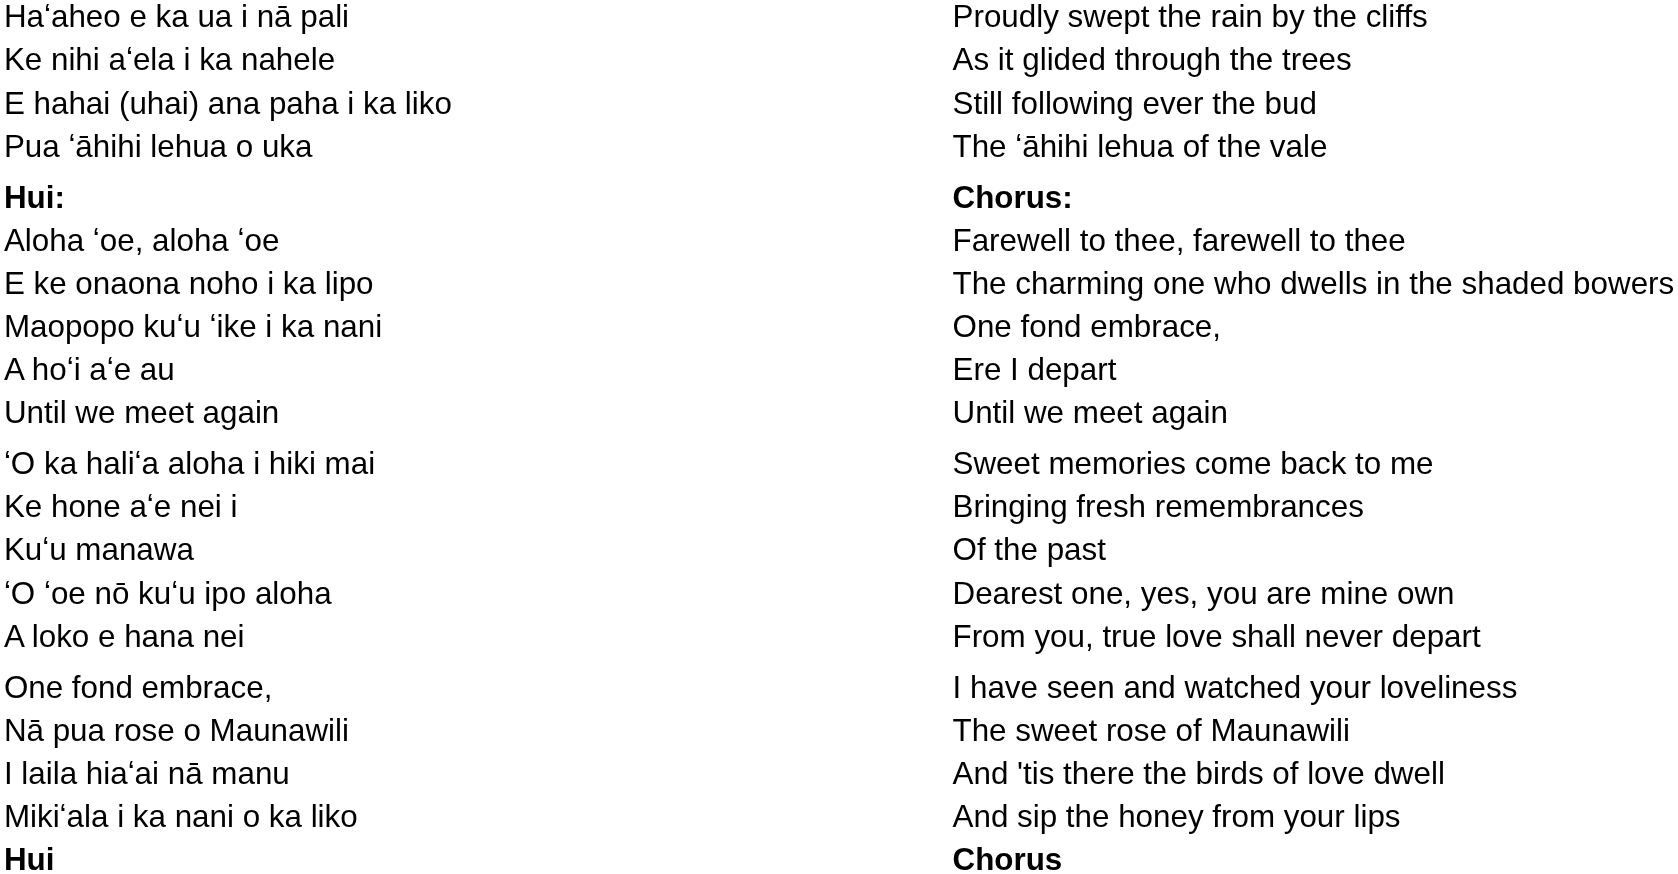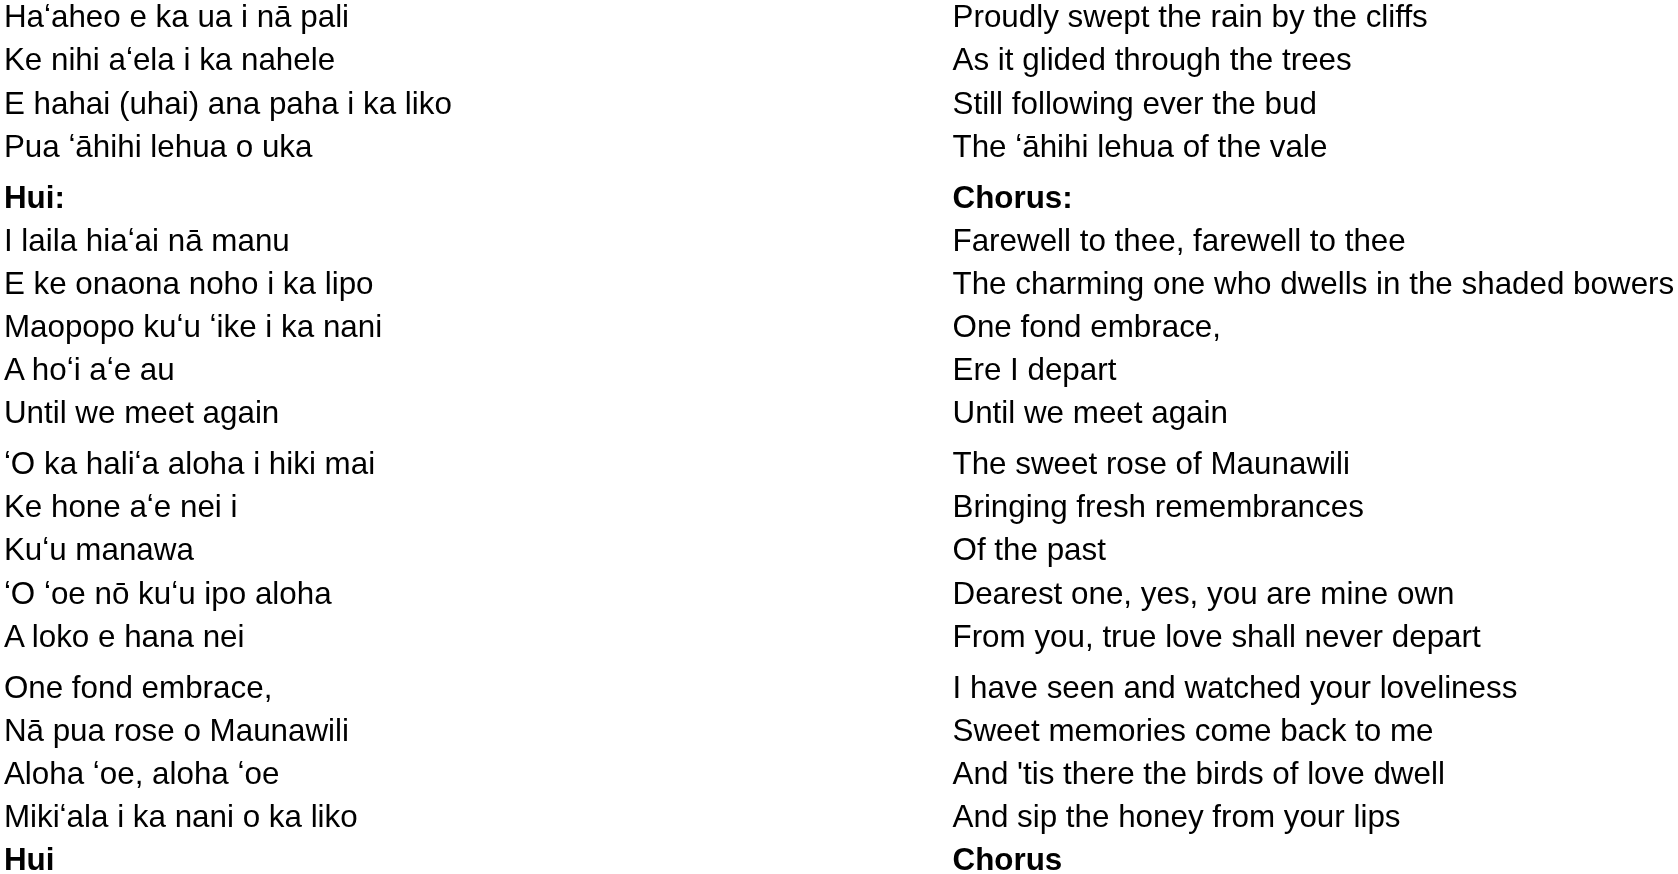(142, 240) Aloha ʻoe, aloha ʻoe -> (147, 240) I laila hiaʻai nā manu
(1193, 463) Sweet memories come back to me -> (1151, 463) The sweet rose of Maunawili
(1151, 730) The sweet rose of Maunawili -> (1193, 730) Sweet memories come back to me
(147, 773) I laila hiaʻai nā manu -> (142, 773) Aloha ʻoe, aloha ʻoe
